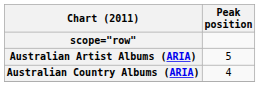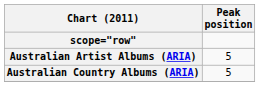(228, 73) 4 -> (228, 73) 5
